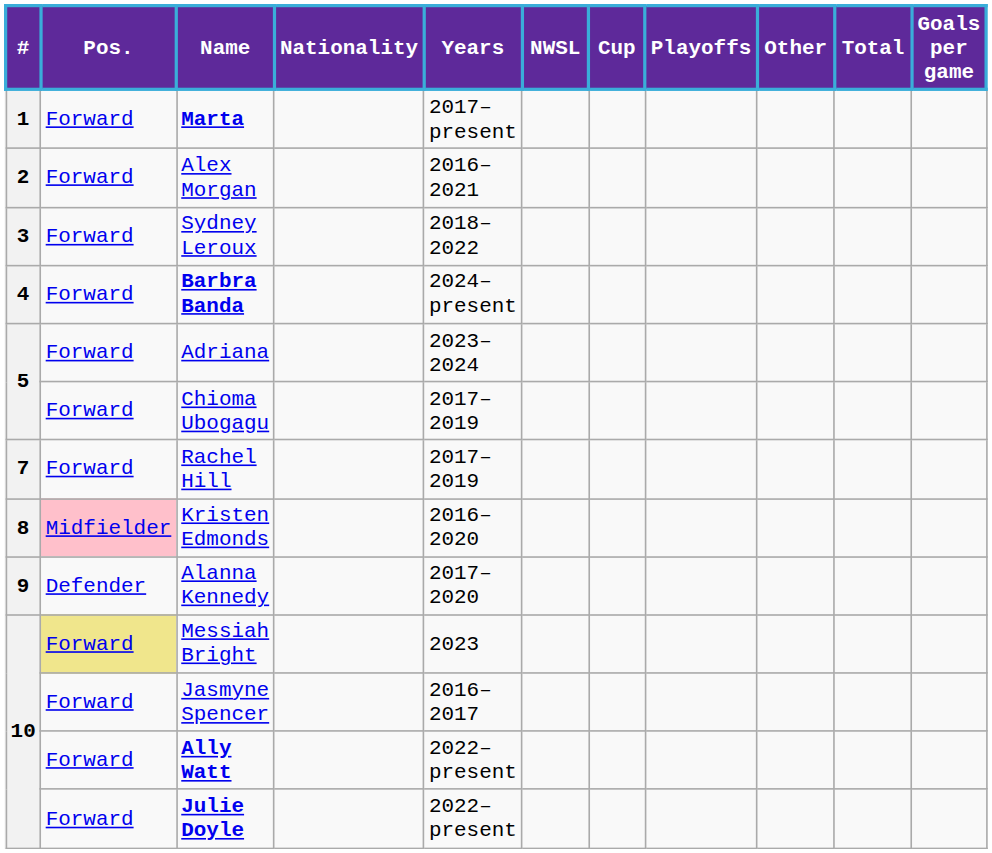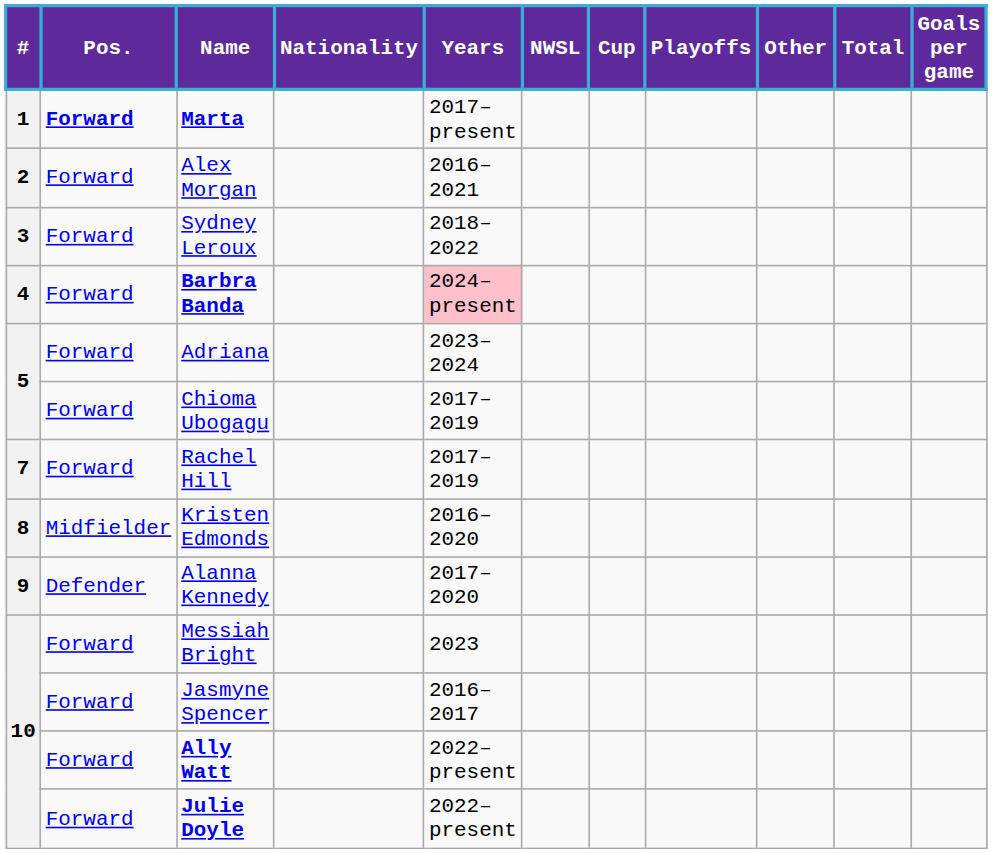(90, 120) normal -> (90, 120) bold
(473, 294) no background -> (473, 294) pink background
(108, 527) pink background -> (108, 527) no background
(90, 644) khaki background -> (90, 644) no background
